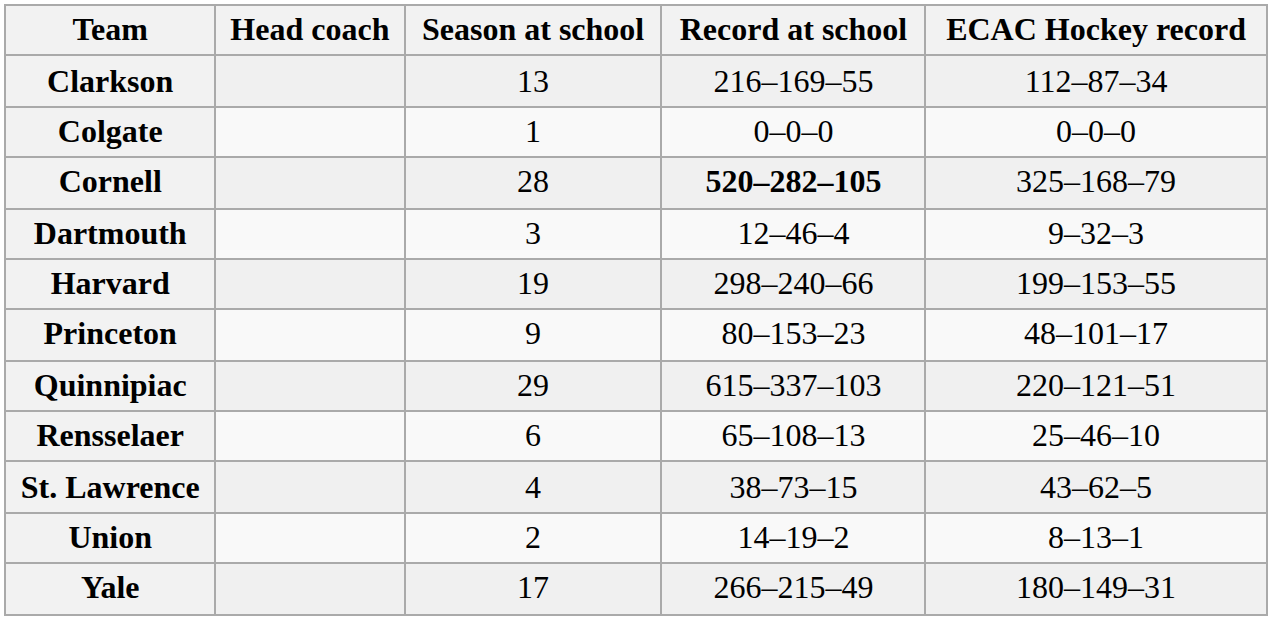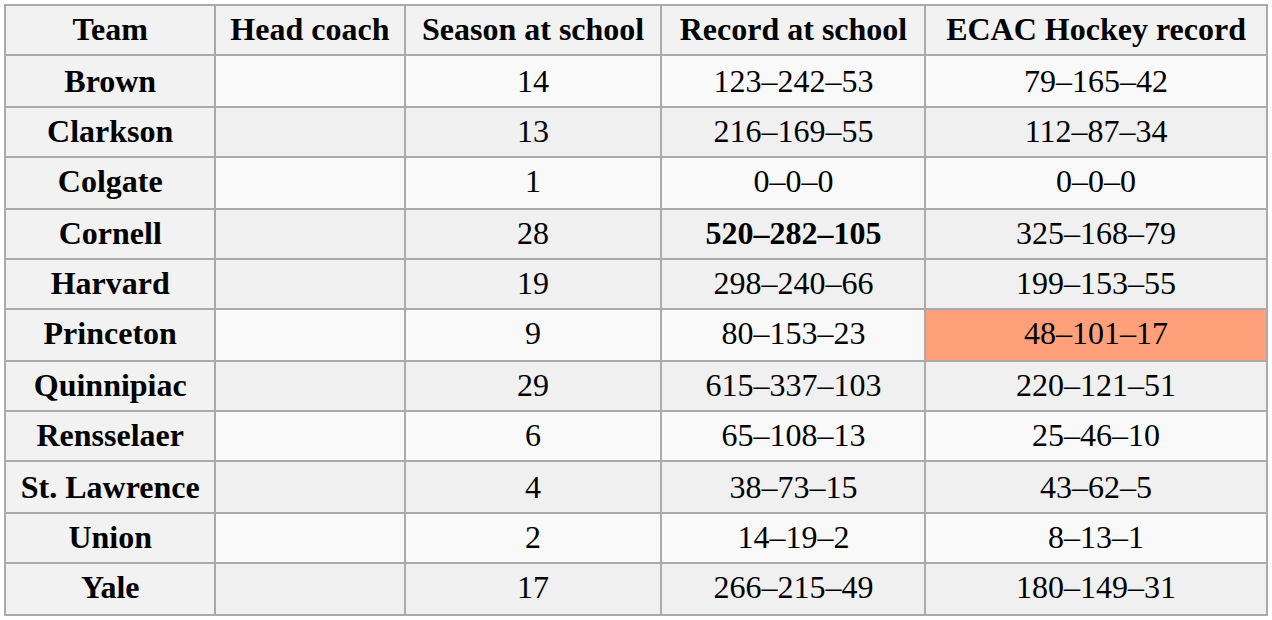+ row: (110, 80)
- row: (110, 232)
(1096, 334) no background -> (1096, 334) lightsalmon background
